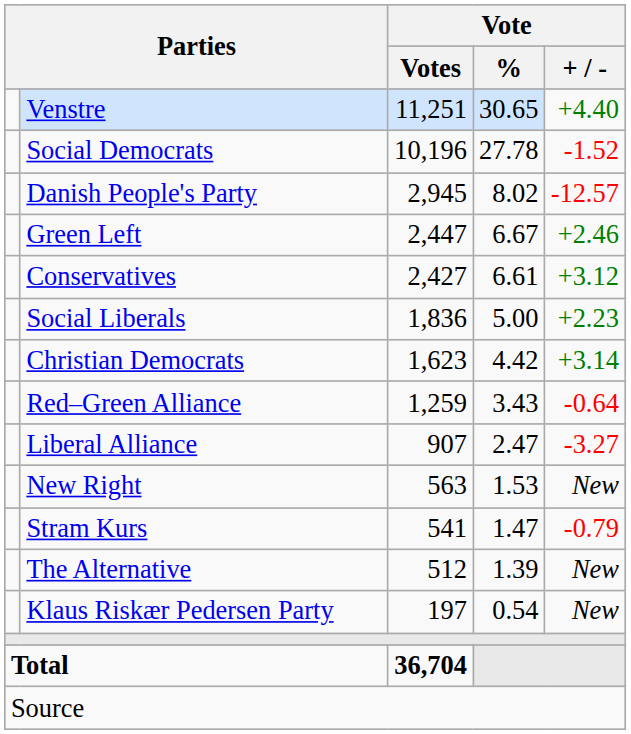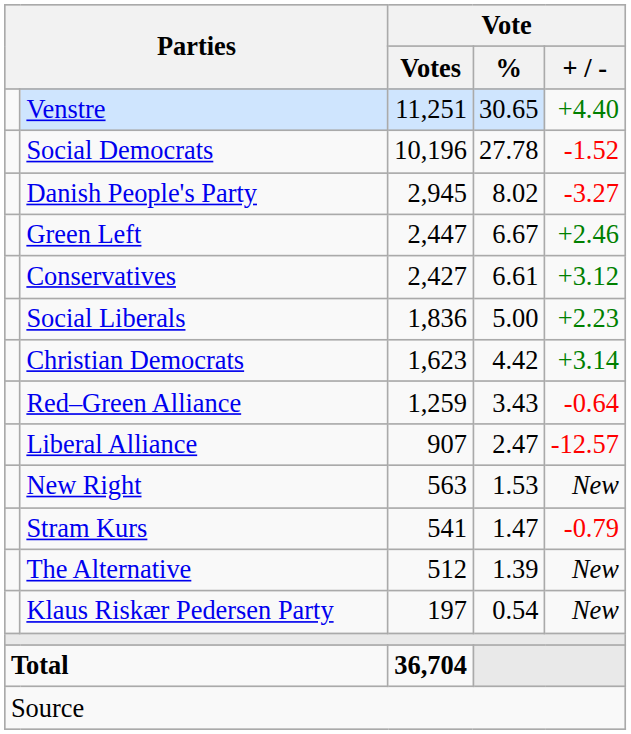(585, 192) -12.57 -> (591, 192) -3.27
(591, 444) -3.27 -> (585, 444) -12.57
